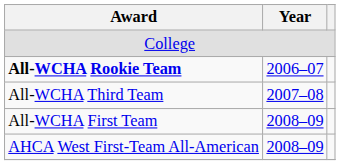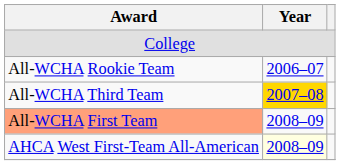(95, 69) bold -> (91, 69) normal
(295, 95) no background -> (295, 95) gold background
(83, 120) no background -> (83, 120) lightsalmon background
(295, 146) no background -> (295, 146) lightyellow background
